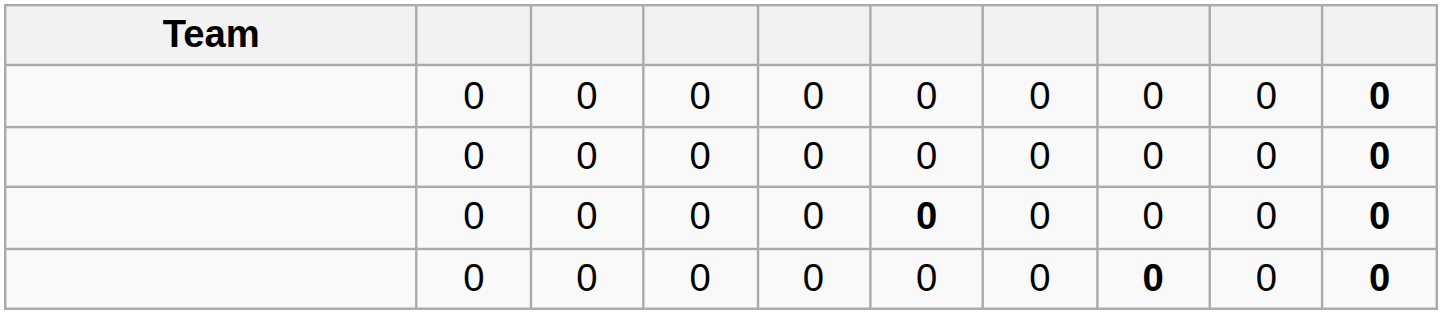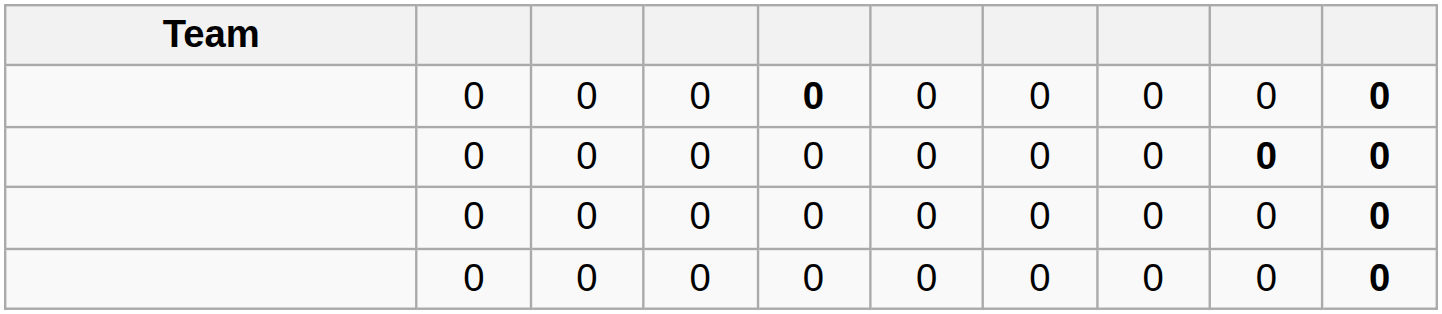(813, 95) normal -> (813, 95) bold
(1266, 156) normal -> (1266, 156) bold
(927, 216) bold -> (927, 216) normal
(1153, 277) bold -> (1153, 277) normal
